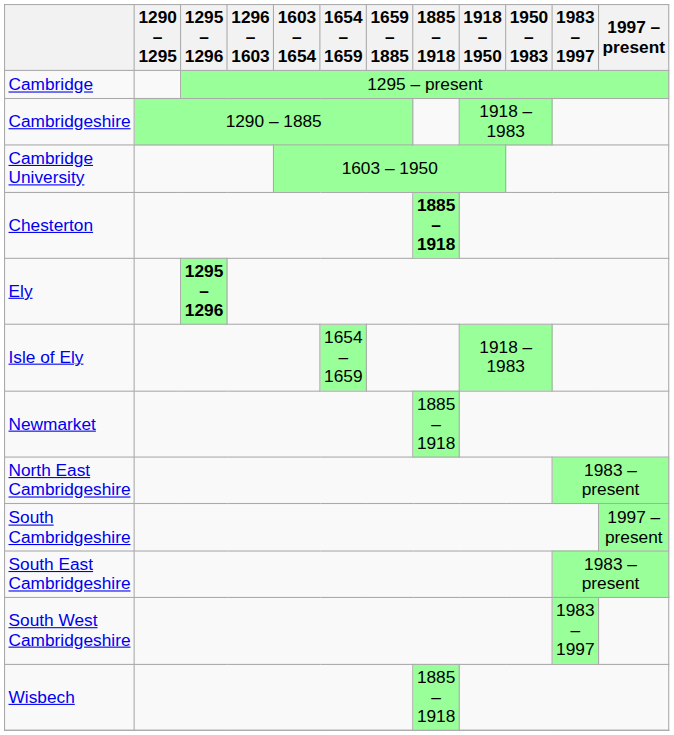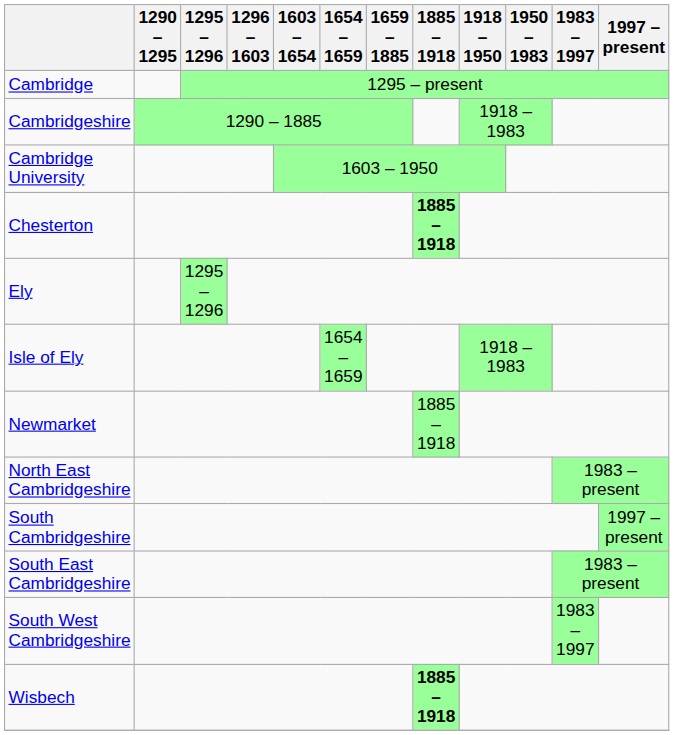(204, 291) bold -> (204, 291) normal
(436, 696) normal -> (436, 696) bold
